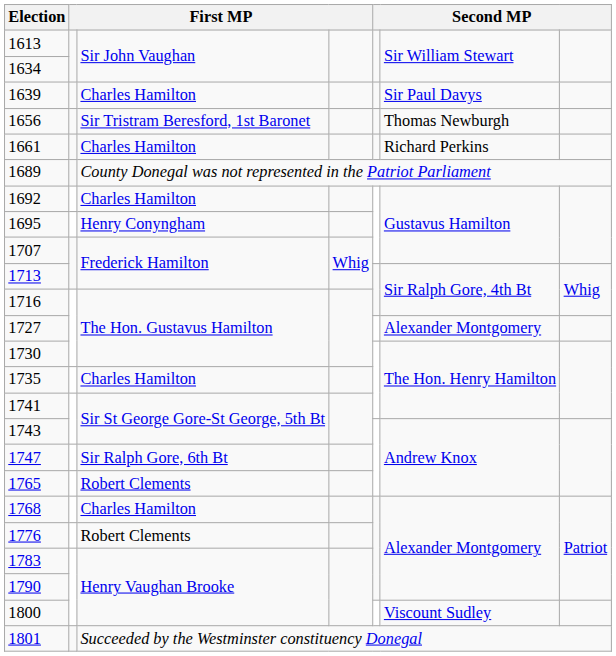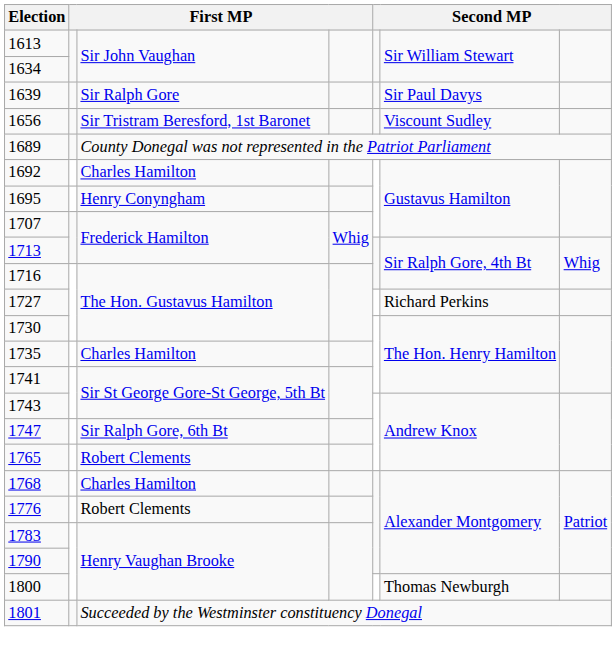(138, 95) Charles Hamilton -> (130, 95) Sir Ralph Gore
(447, 120) Thomas Newburgh -> (438, 120) Viscount Sudley
- row: (25, 146)
(463, 328) Alexander Montgomery -> (436, 302) Richard Perkins
(438, 612) Viscount Sudley -> (447, 586) Thomas Newburgh
